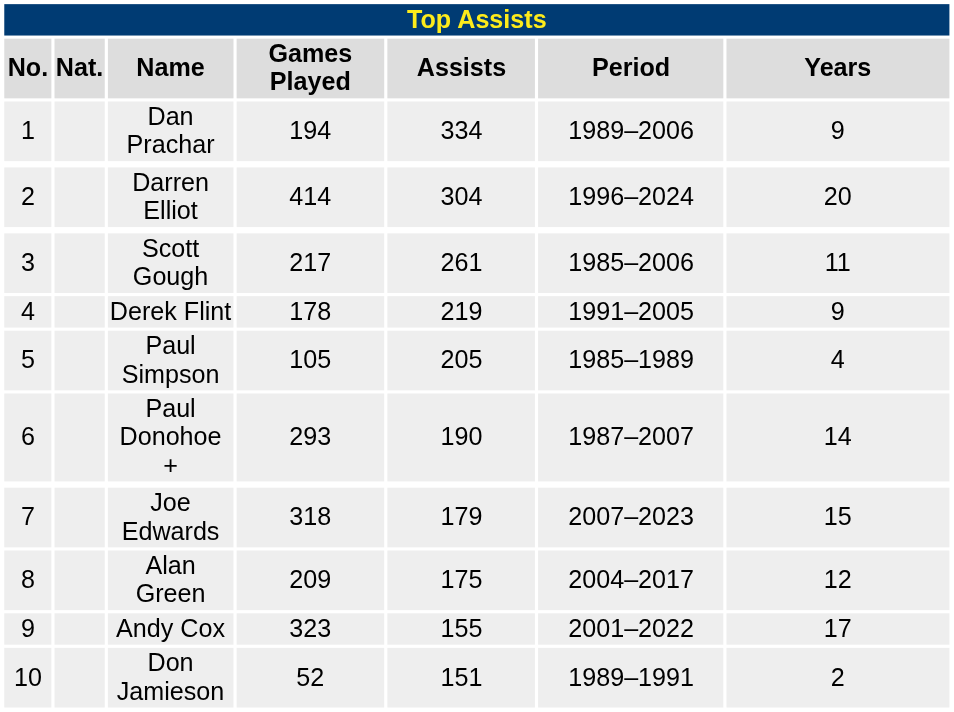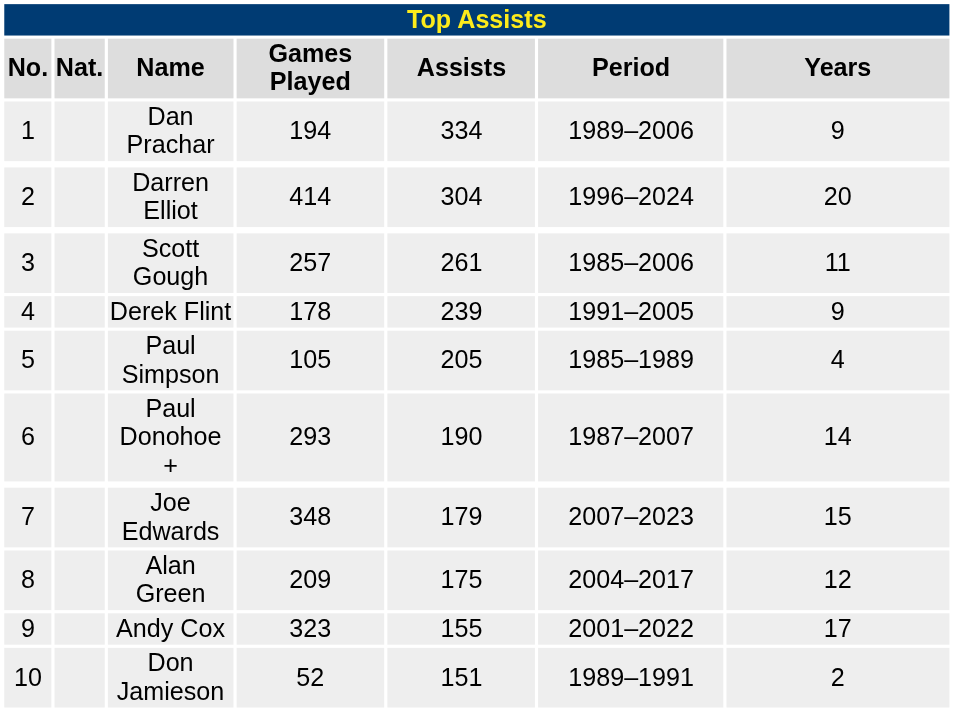(310, 262) 217 -> (310, 262) 257
(461, 311) 219 -> (461, 311) 239
(310, 517) 318 -> (310, 517) 348
